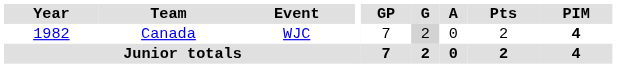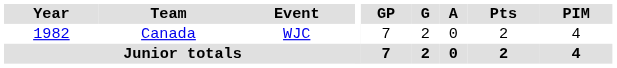(425, 34) lightgrey background -> (425, 34) no background
(576, 34) bold -> (576, 34) normal
